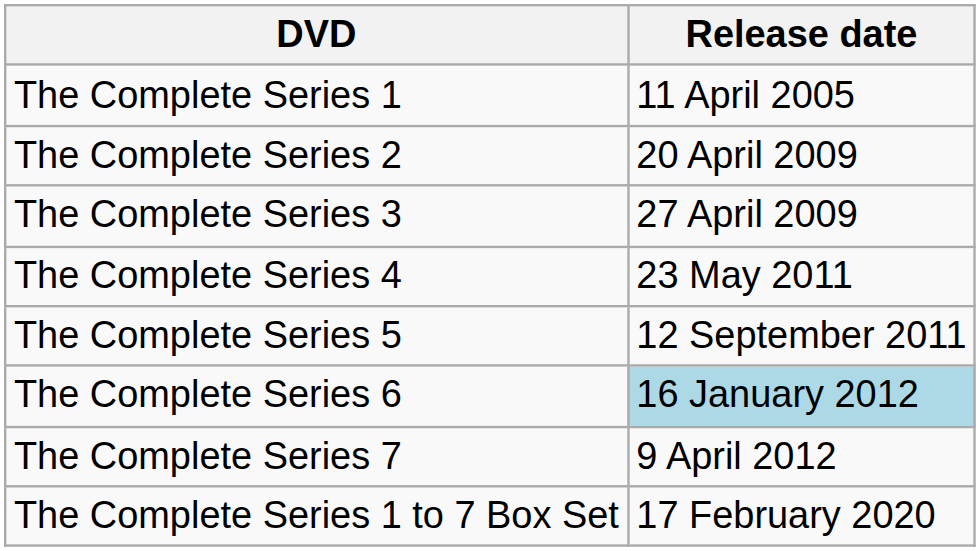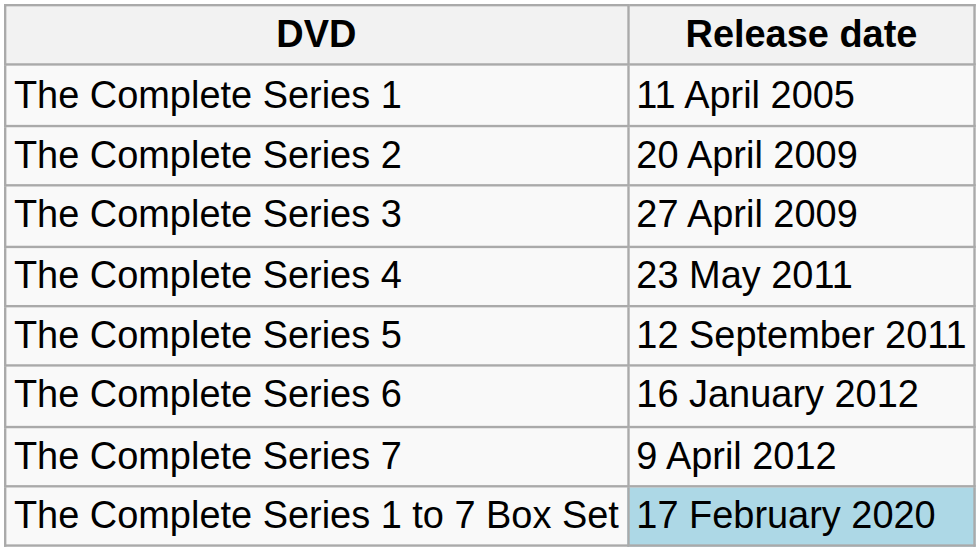(778, 395) lightblue background -> (778, 395) no background
(786, 515) no background -> (786, 515) lightblue background
